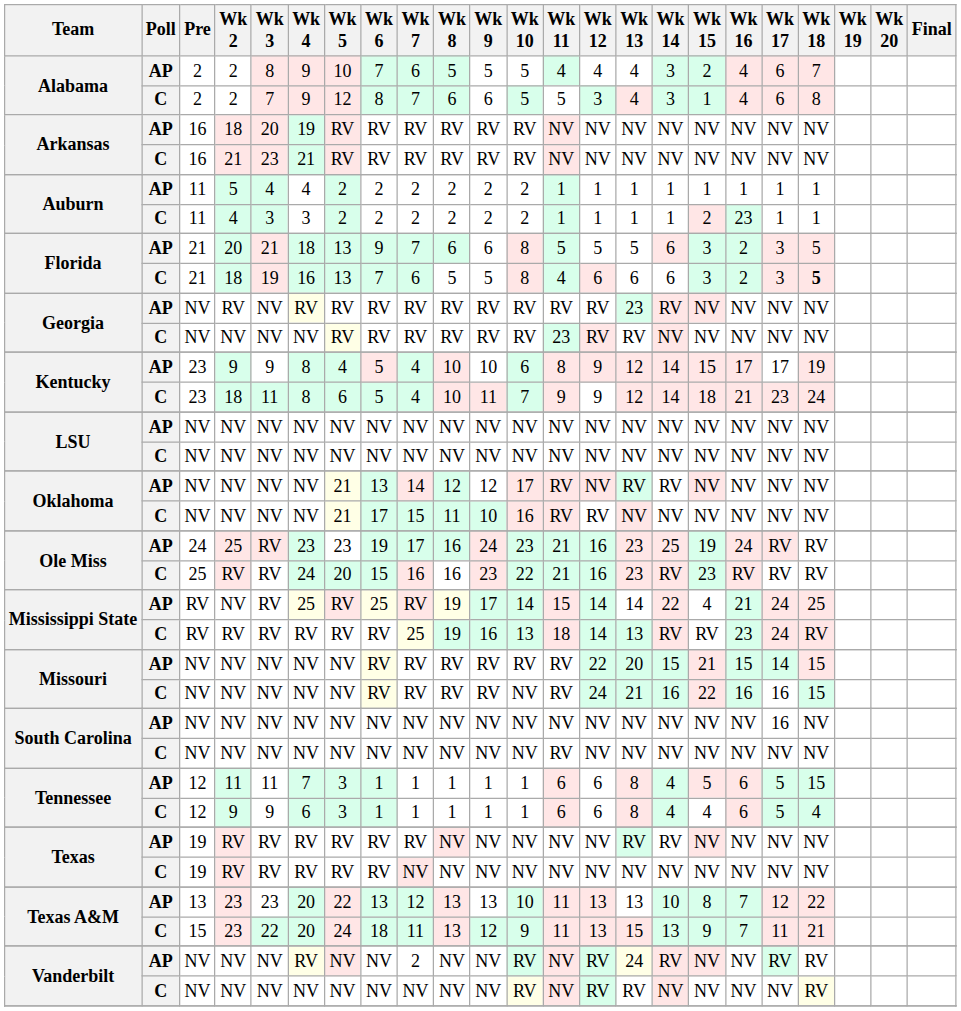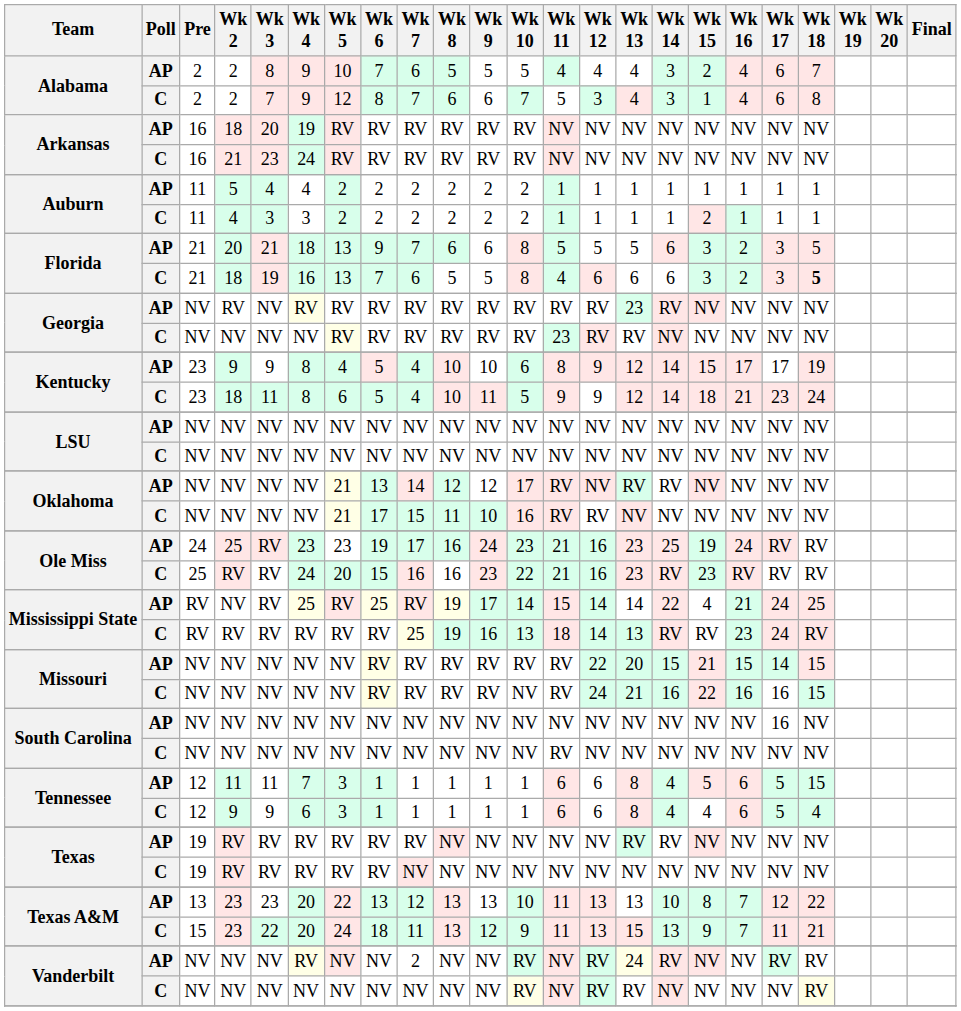(525, 100) 5 -> (525, 100) 7
(306, 159) 21 -> (306, 159) 24
(743, 219) 23 -> (743, 219) 1
(525, 397) 7 -> (525, 397) 5
